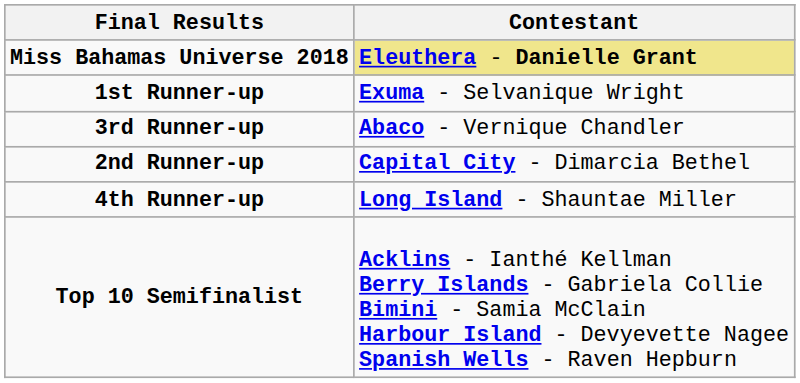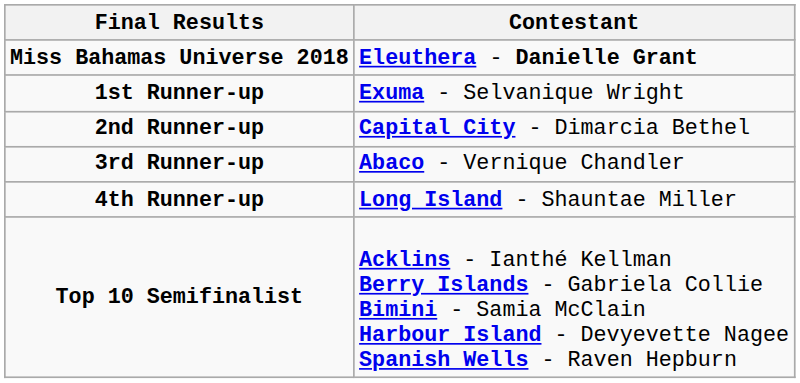(528, 58) khaki background -> (528, 58) no background
rows swapped: (179, 164) <-> (179, 129)
